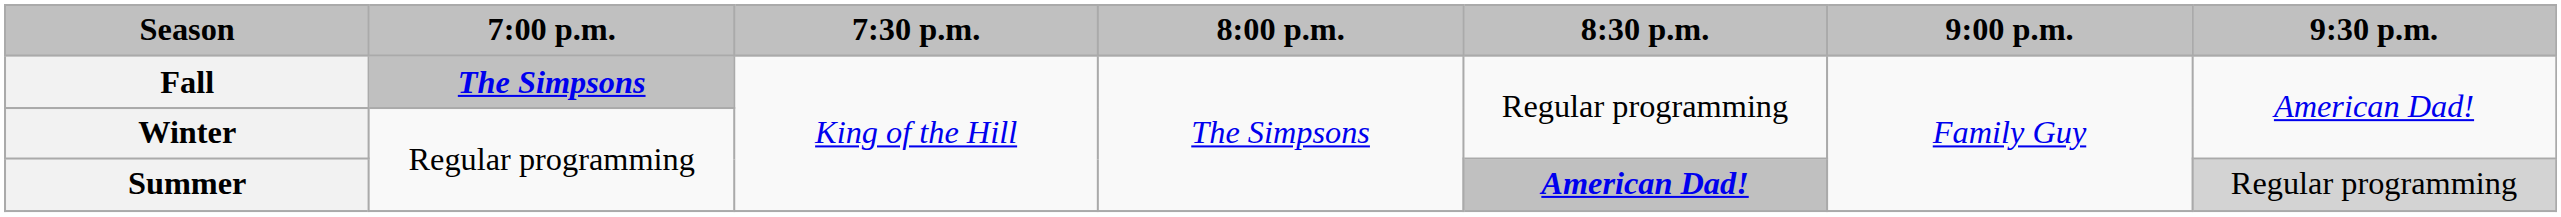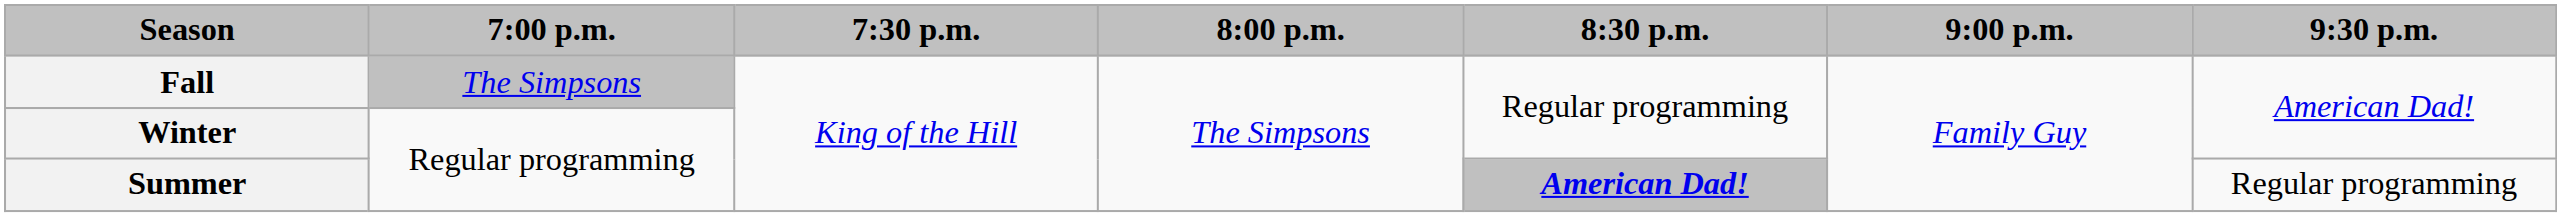(552, 81) bold -> (552, 81) normal
(2374, 183) lightgrey background -> (2374, 183) no background
